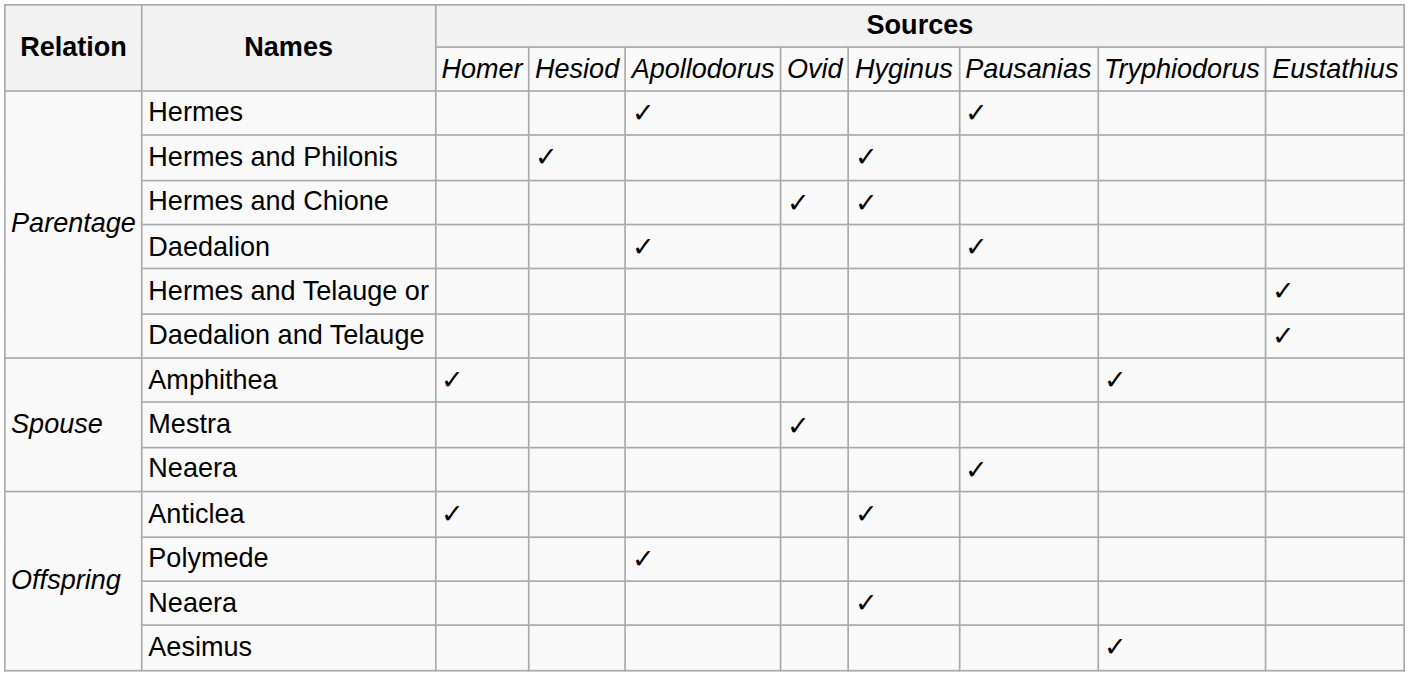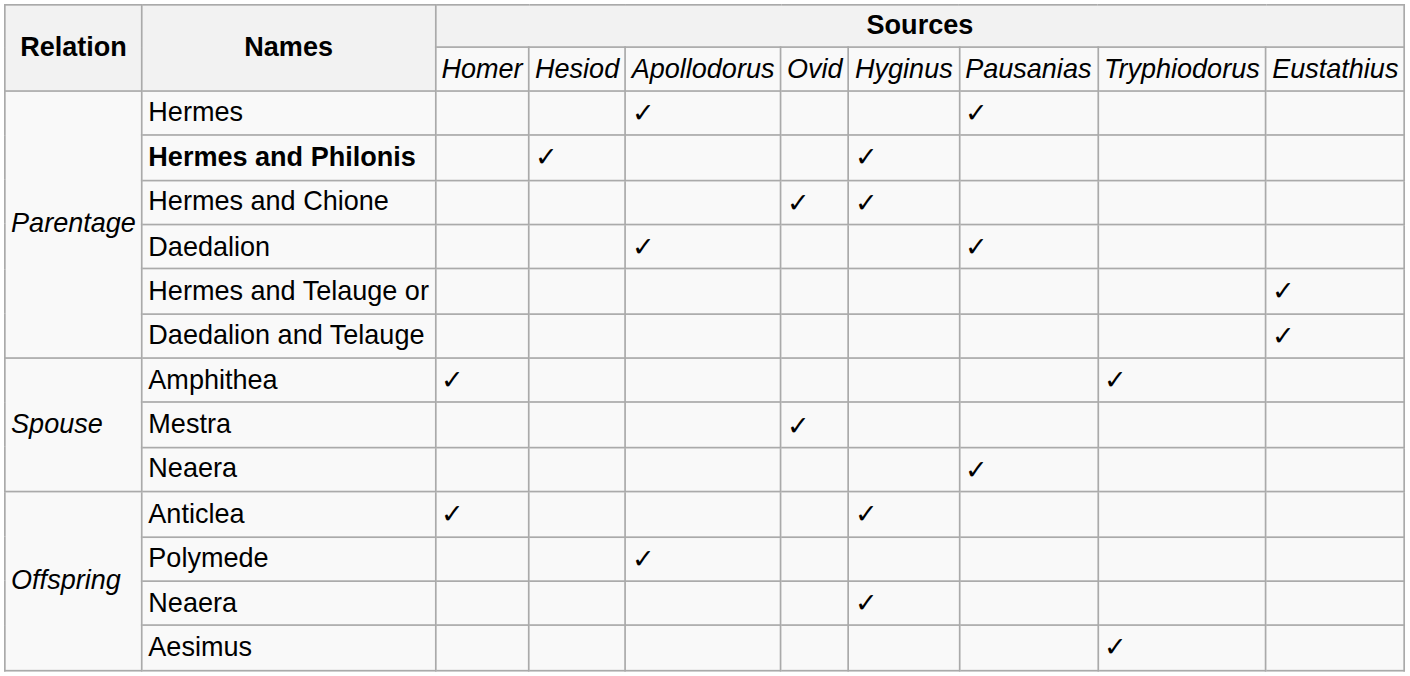(273, 157) normal -> (282, 157) bold
